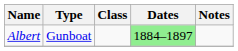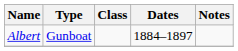(163, 35) lightgreen background -> (163, 35) no background
